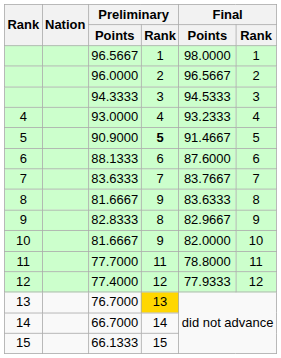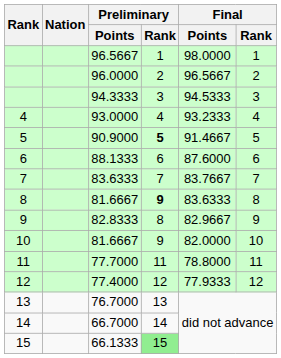(160, 199) normal -> (160, 199) bold
(160, 302) gold background -> (160, 302) no background
(160, 343) no background -> (160, 343) lightgreen background
